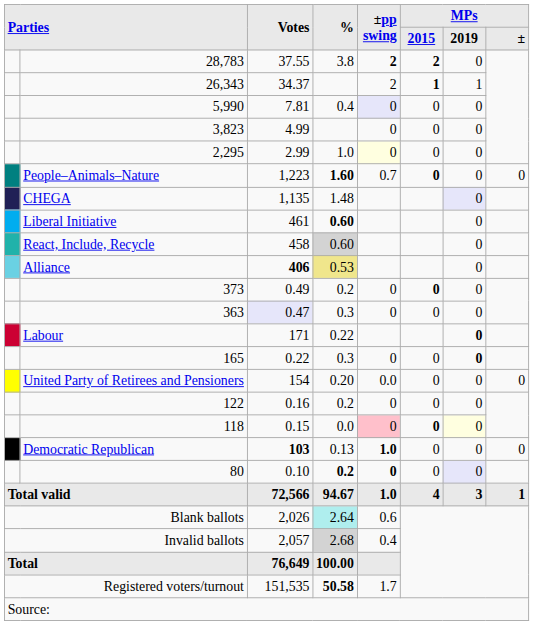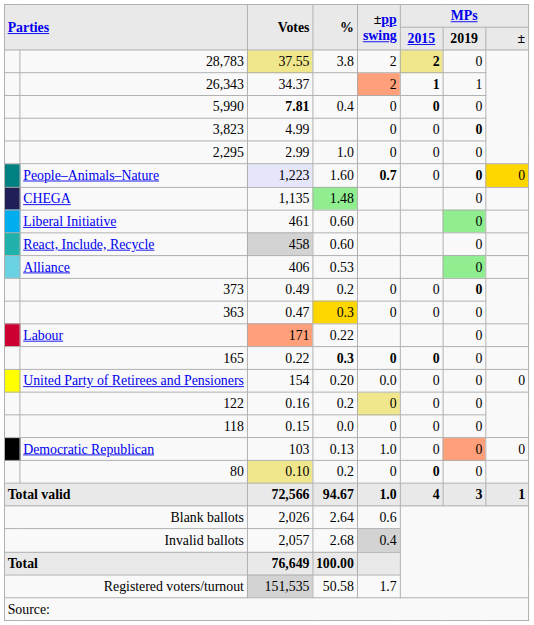(294, 61) no background -> (294, 61) khaki background
(393, 61) bold -> (393, 61) normal
(436, 61) no background -> (436, 61) khaki background
(393, 84) no background -> (393, 84) lightsalmon background
(297, 107) normal -> (297, 107) bold
(393, 107) lavender background -> (393, 107) no background
(436, 107) normal -> (436, 107) bold
(479, 130) normal -> (479, 130) bold
(393, 152) lightyellow background -> (393, 152) no background
(294, 175) no background -> (294, 175) lavender background
(342, 175) bold -> (342, 175) normal
(388, 175) normal -> (388, 175) bold
(436, 175) bold -> (436, 175) normal
(479, 175) normal -> (479, 175) bold
(522, 175) no background -> (522, 175) gold background
(342, 198) no background -> (342, 198) lightgreen background
(479, 198) lavender background -> (479, 198) no background
(342, 221) bold -> (342, 221) normal
(479, 221) no background -> (479, 221) lightgreen background
(299, 244) no background -> (299, 244) lightgrey background
(342, 244) lightgrey background -> (342, 244) no background
(299, 266) bold -> (299, 266) normal
(342, 266) khaki background -> (342, 266) no background
(479, 266) no background -> (479, 266) lightgreen background
(436, 289) bold -> (436, 289) normal
(479, 289) normal -> (479, 289) bold
(297, 312) lavender background -> (297, 312) no background
(345, 312) no background -> (345, 312) gold background
(299, 335) no background -> (299, 335) lightsalmon background
(479, 335) bold -> (479, 335) normal
(345, 358) normal -> (345, 358) bold
(393, 358) normal -> (393, 358) bold
(436, 358) normal -> (436, 358) bold
(479, 358) bold -> (479, 358) normal
(393, 403) no background -> (393, 403) khaki background
(393, 426) pink background -> (393, 426) no background
(436, 426) bold -> (436, 426) normal
(479, 426) lightyellow background -> (479, 426) no background
(299, 449) bold -> (299, 449) normal
(388, 449) bold -> (388, 449) normal
(479, 449) no background -> (479, 449) lightsalmon background
(297, 472) no background -> (297, 472) khaki background
(345, 472) bold -> (345, 472) normal
(393, 472) bold -> (393, 472) normal
(436, 472) normal -> (436, 472) bold
(479, 472) lavender background -> (479, 472) no background
(342, 517) paleturquoise background -> (342, 517) no background
(342, 540) lightgrey background -> (342, 540) no background
(388, 540) no background -> (388, 540) lightgrey background
(287, 586) no background -> (287, 586) lightgrey background
(338, 586) bold -> (338, 586) normal
